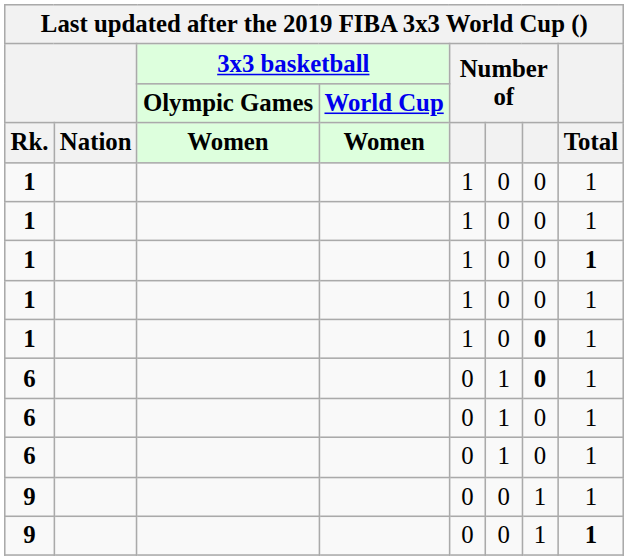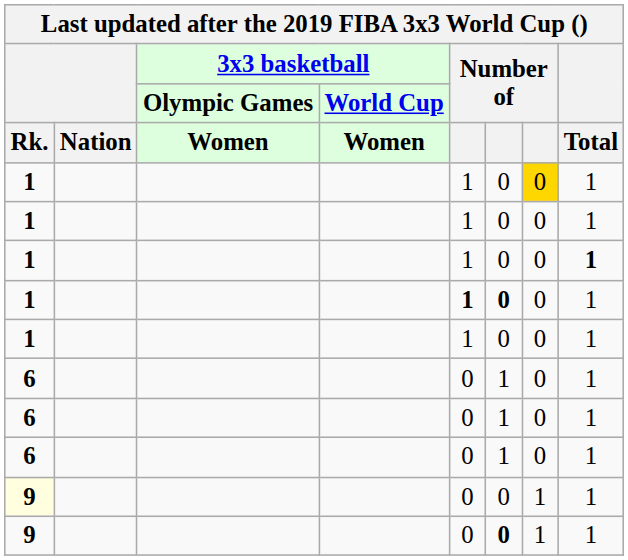(540, 181) no background -> (540, 181) gold background
(468, 299) normal -> (468, 299) bold
(504, 299) normal -> (504, 299) bold
(540, 338) bold -> (540, 338) normal
(540, 378) bold -> (540, 378) normal
(29, 496) no background -> (29, 496) lightyellow background
(504, 535) normal -> (504, 535) bold
(591, 535) bold -> (591, 535) normal
